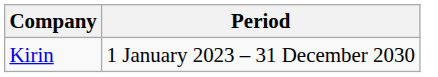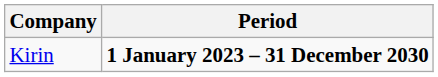(261, 54) normal -> (268, 54) bold
